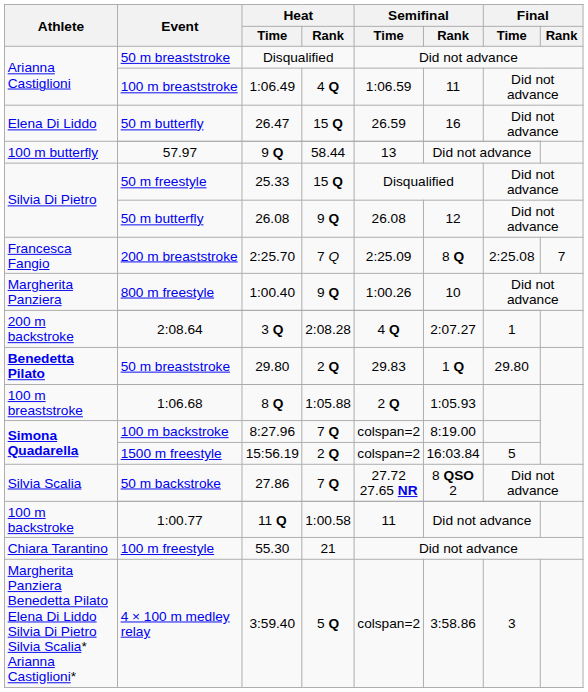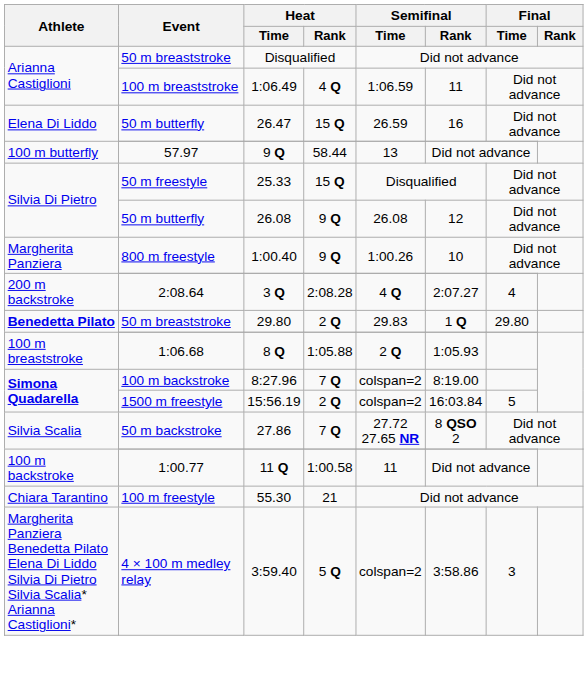- row: (272, 256)
(512, 329) 1 -> (512, 293) 4
